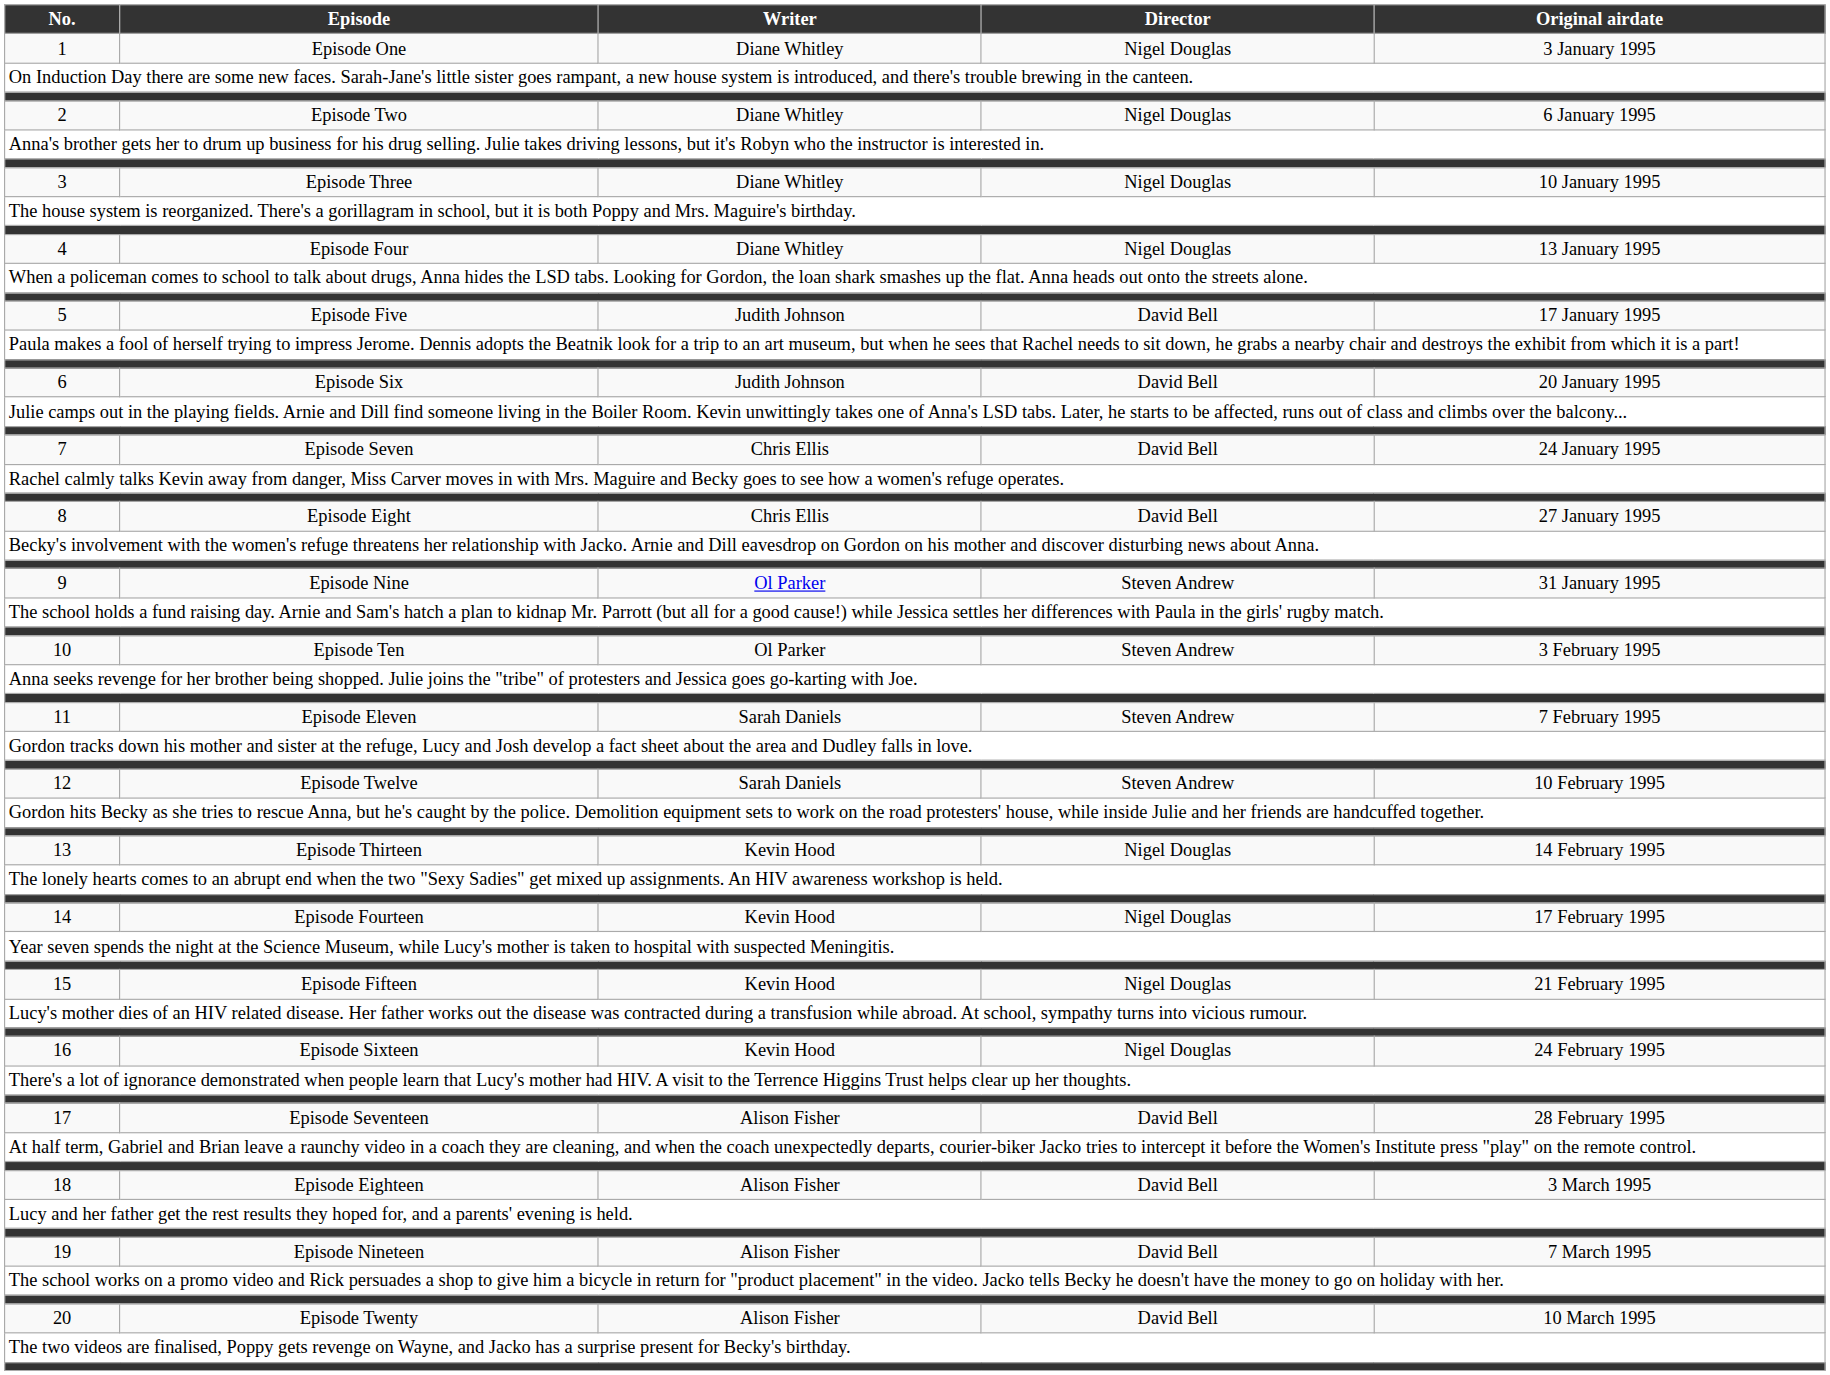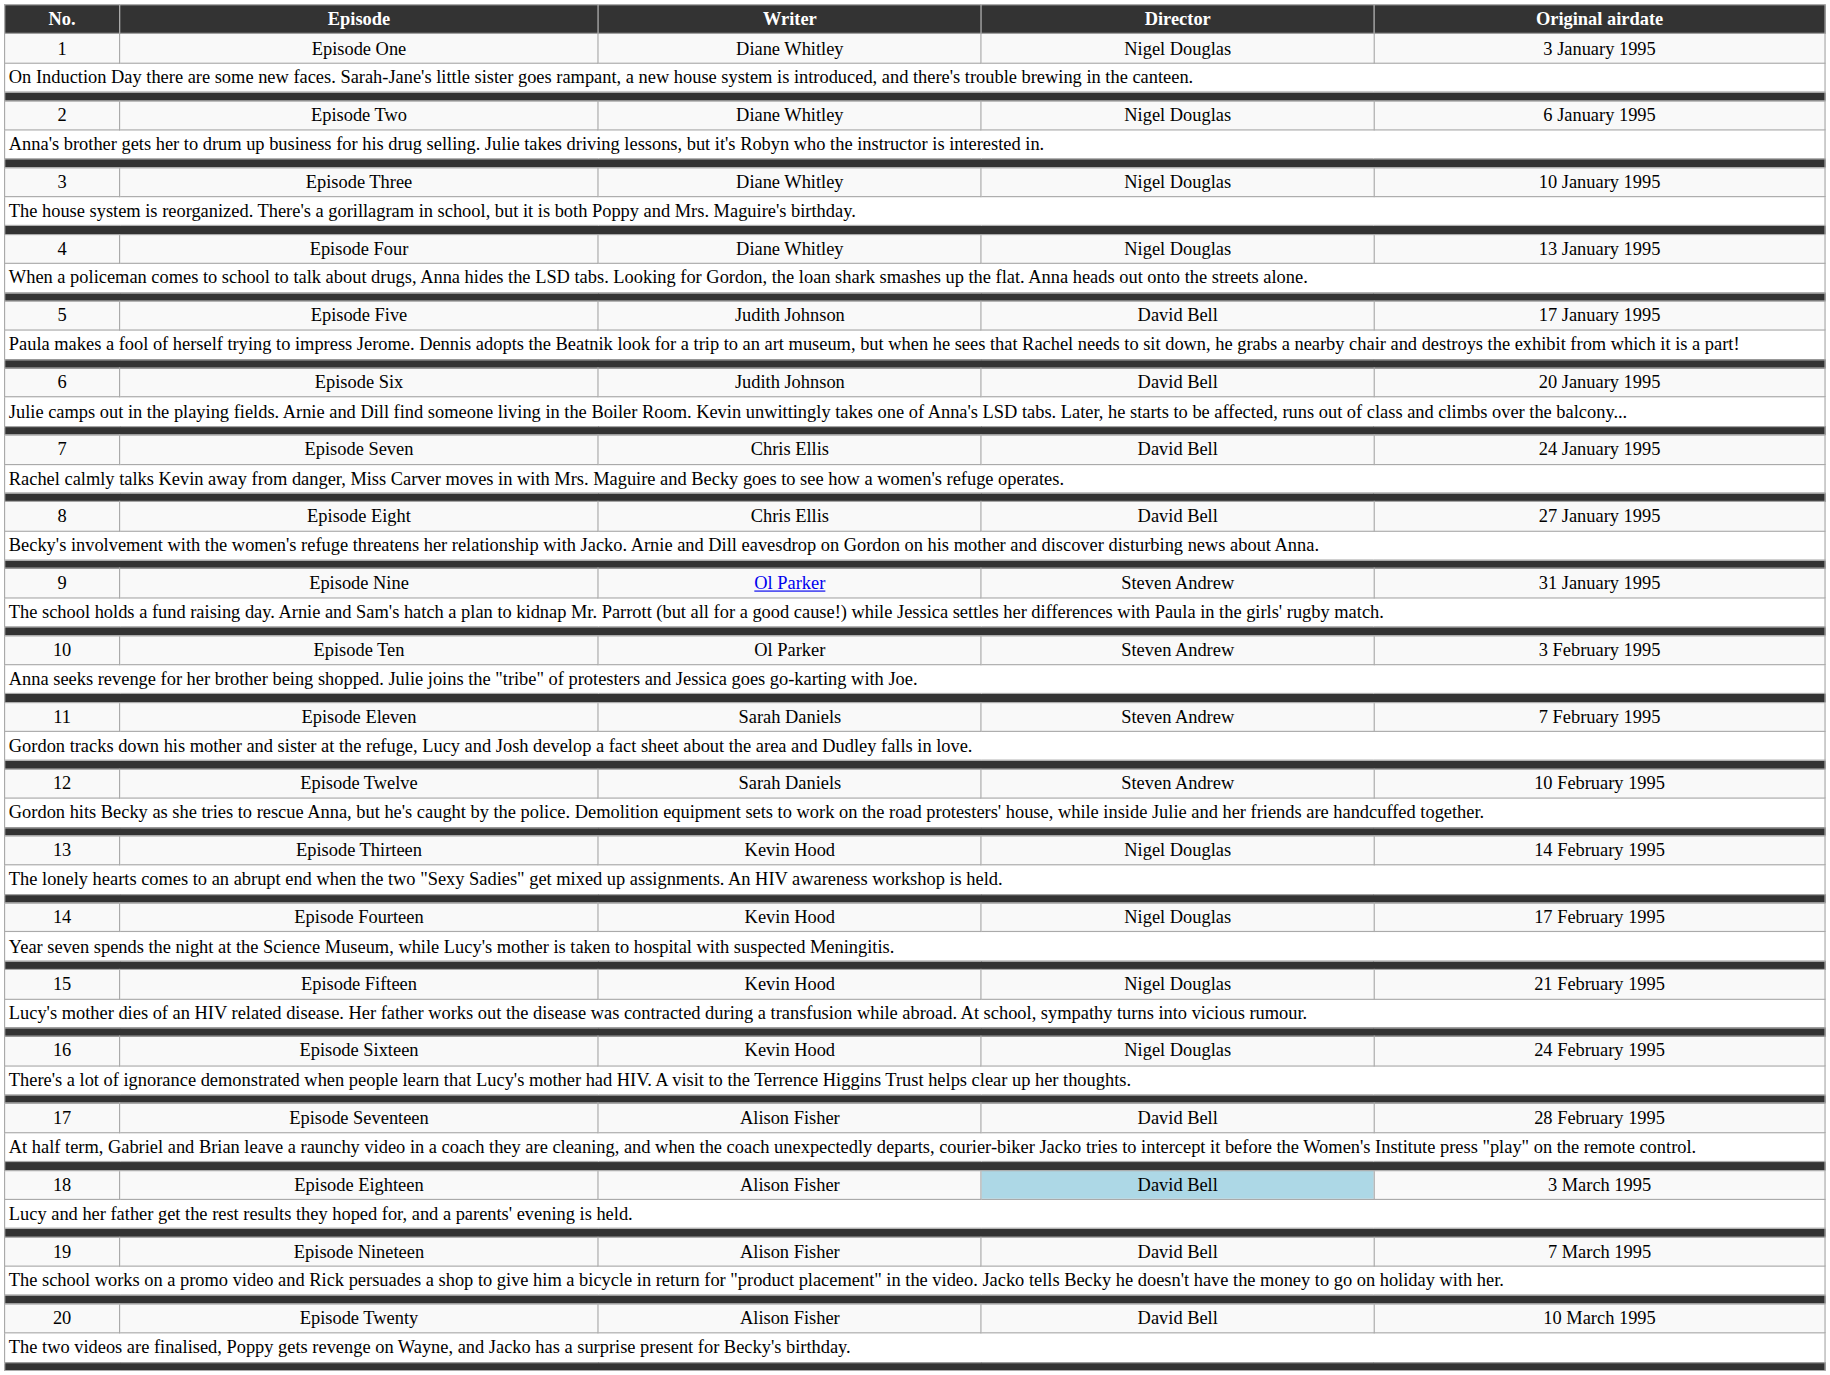(1178, 1184) no background -> (1178, 1184) lightblue background
